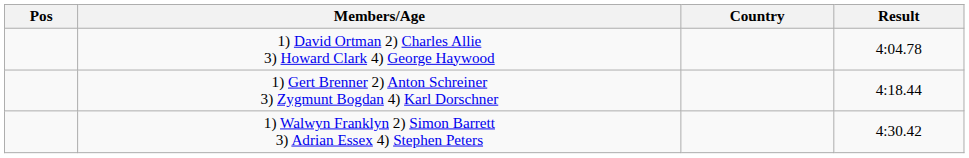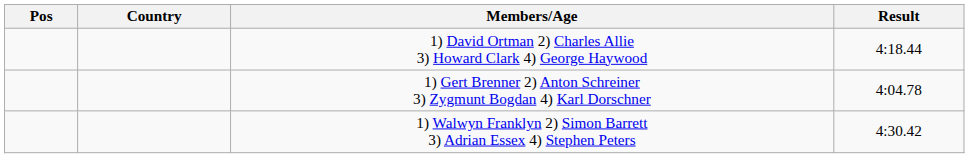columns swapped: (757, 16) <-> (379, 16)
(899, 49) 4:04.78 -> (899, 49) 4:18.44
(899, 90) 4:18.44 -> (899, 90) 4:04.78
